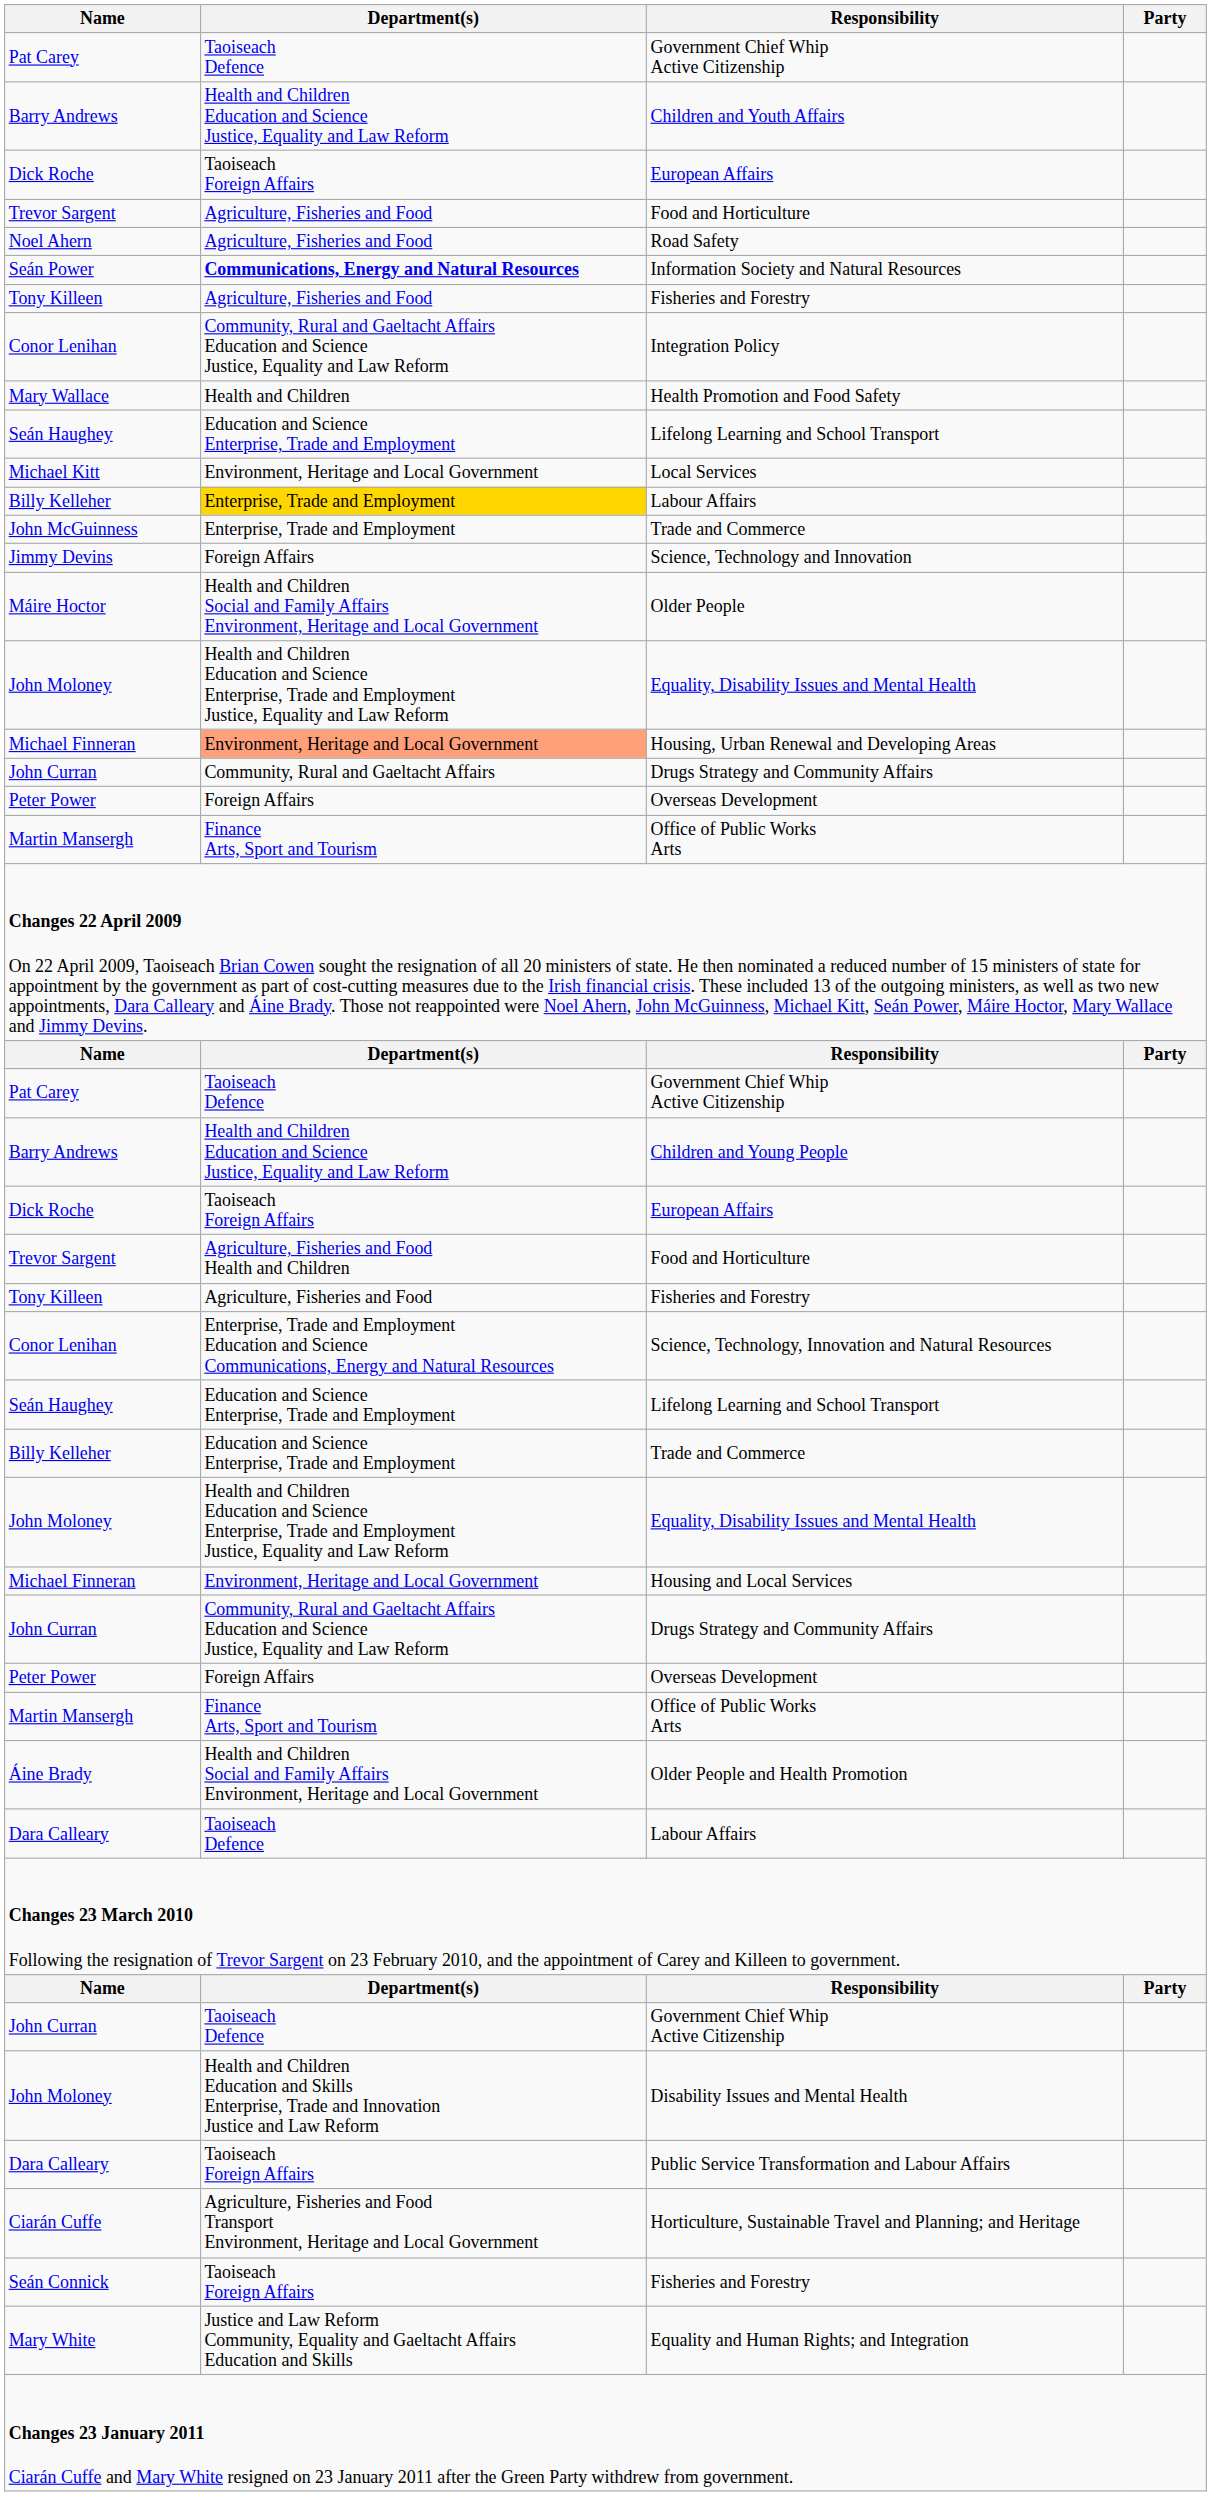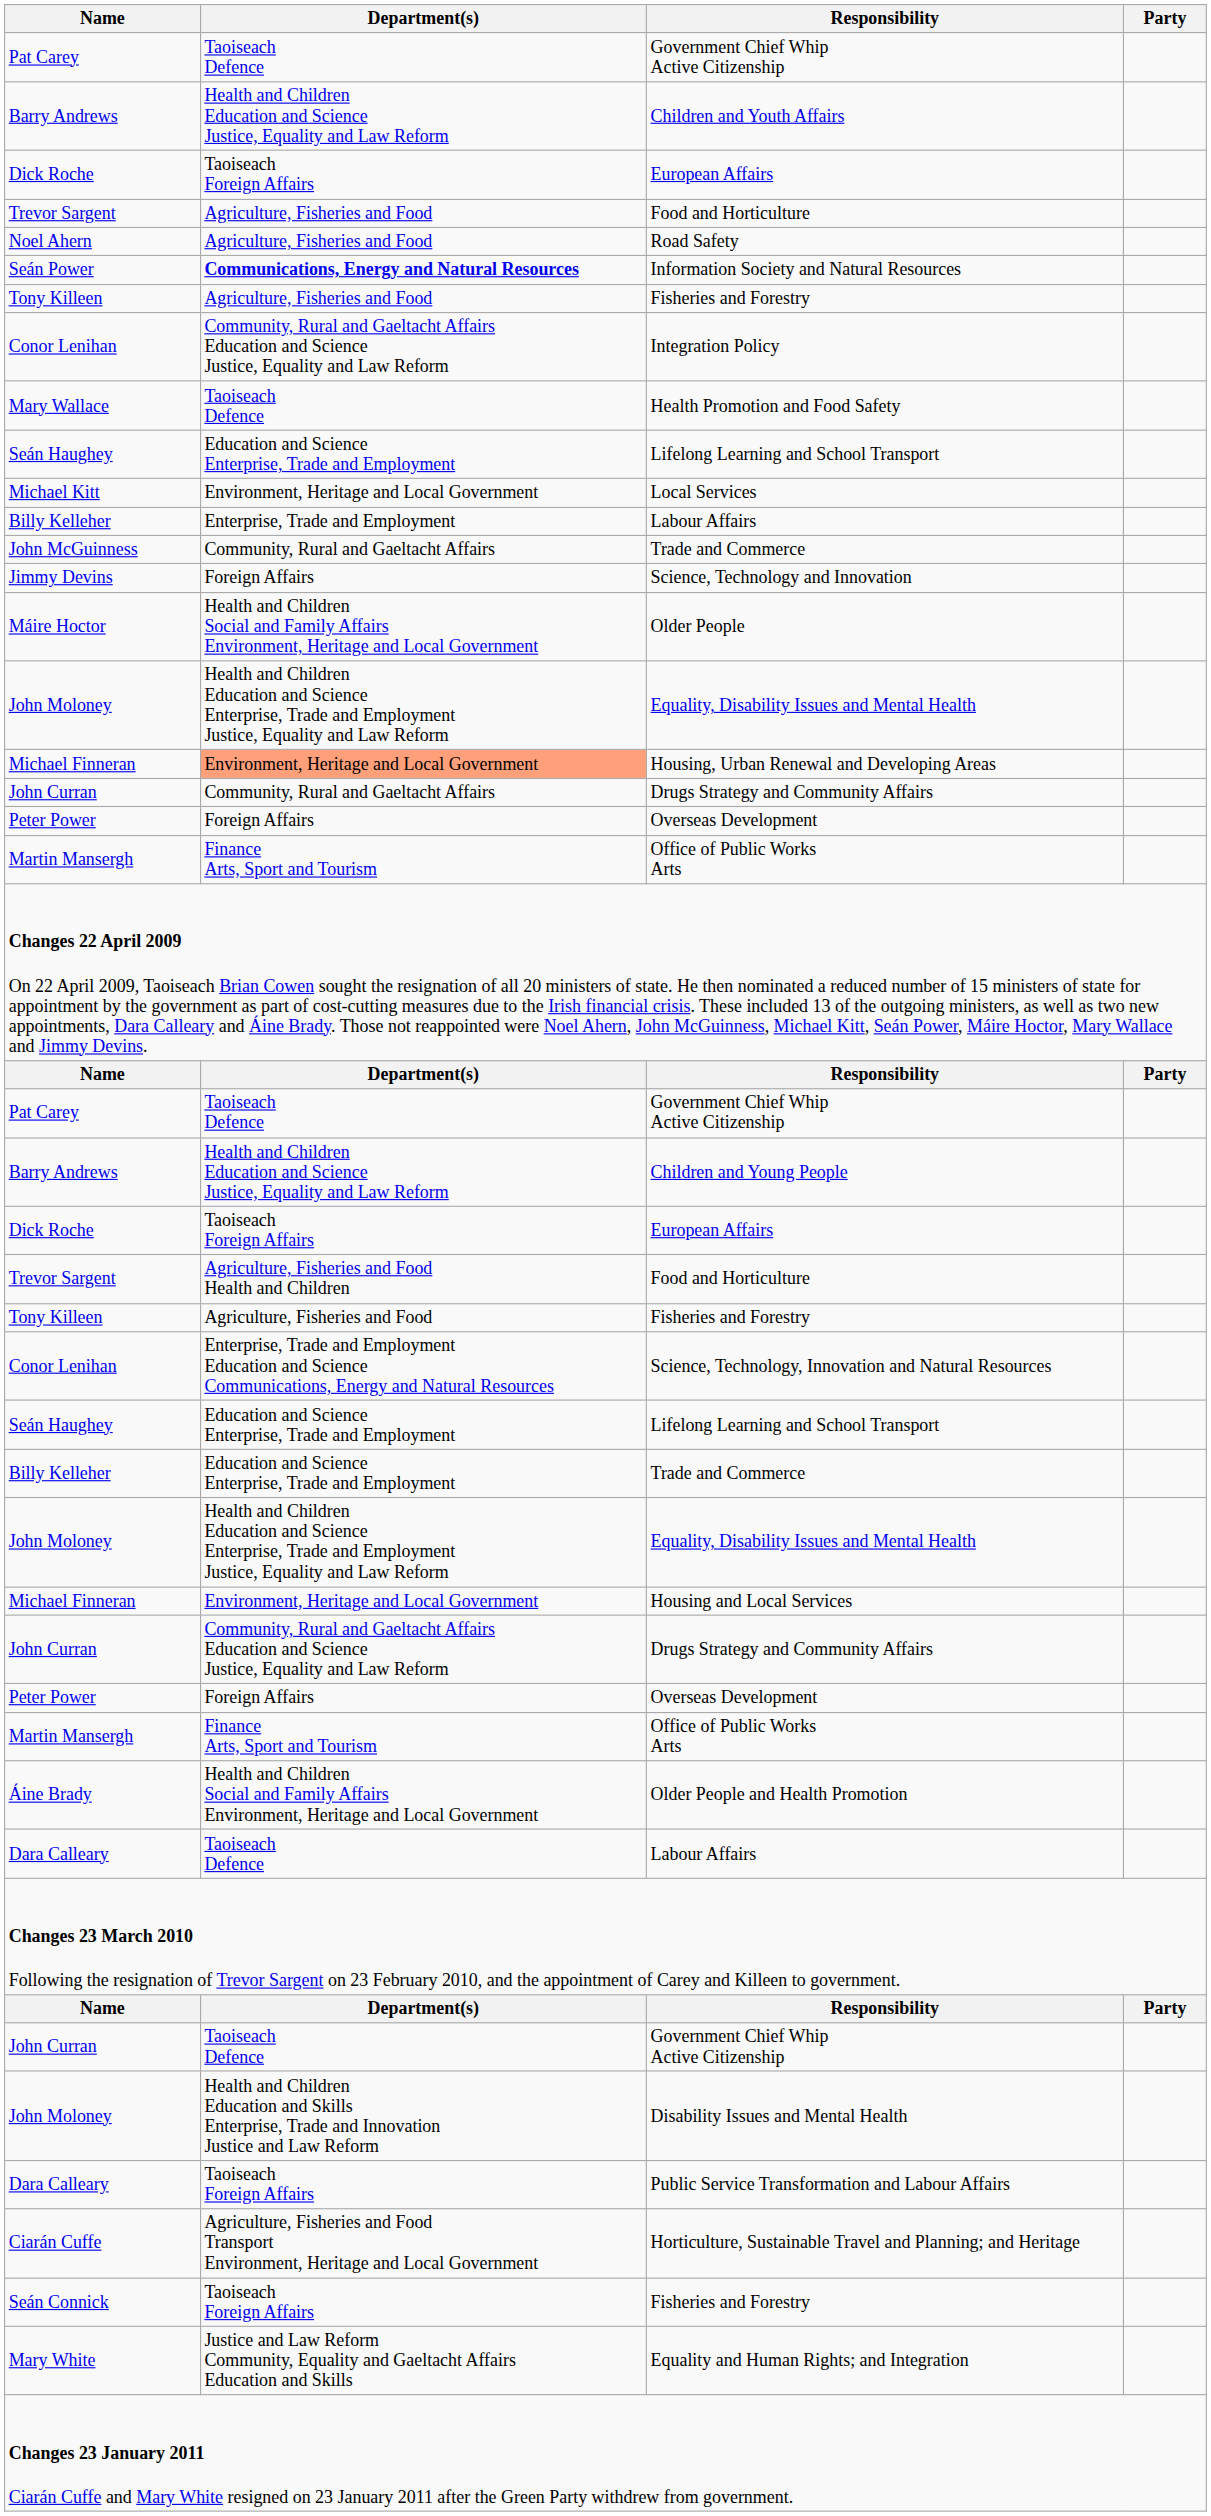(277, 395) Health and Children -> (240, 405) Taoiseach Defence
(330, 500) gold background -> (330, 521) no background
(330, 529) Enterprise, Trade and Employment -> (350, 549) Community, Rural and Gaeltacht Affairs
